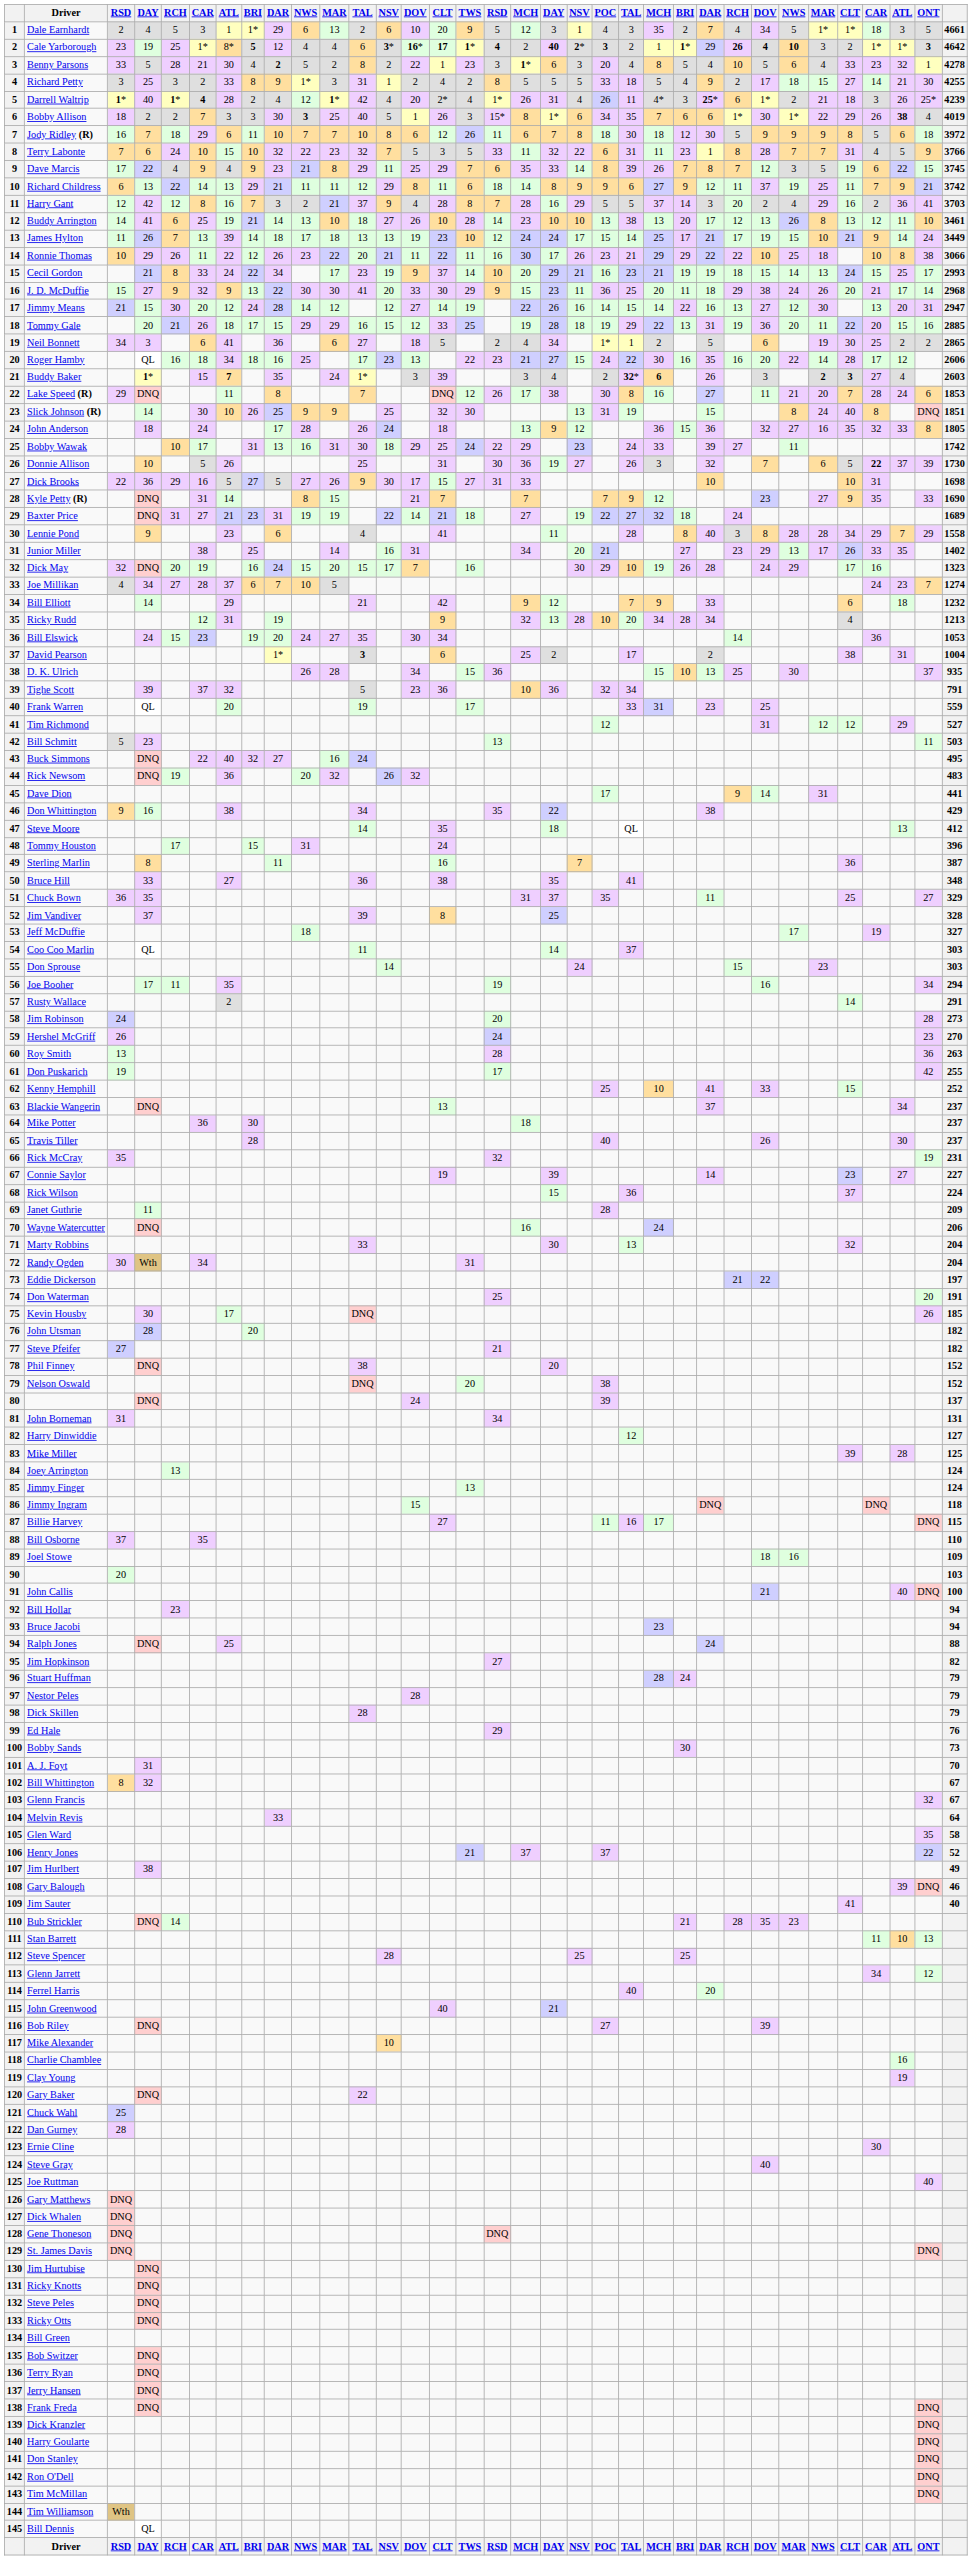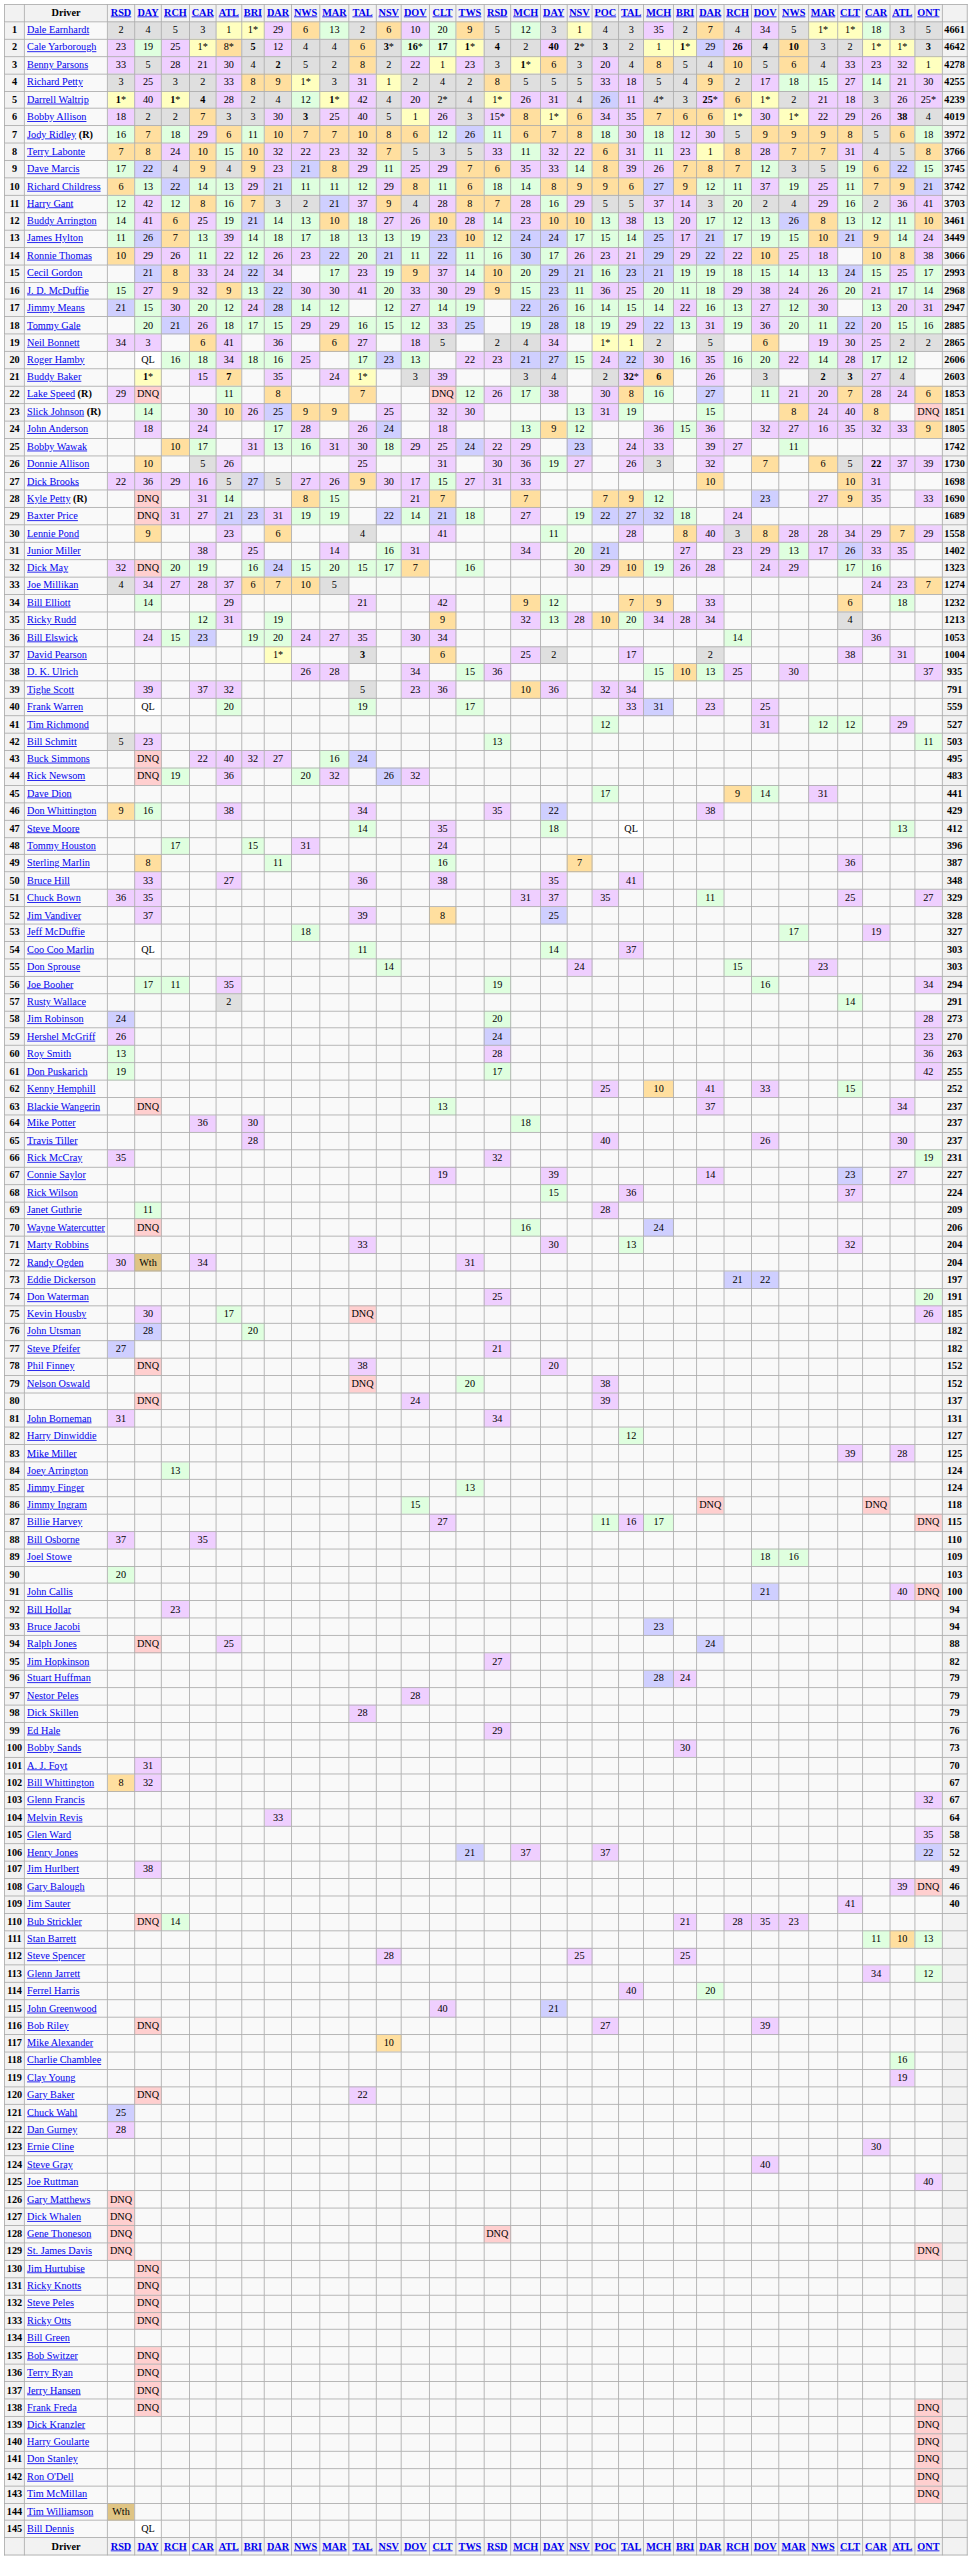(148, 152) 6 -> (148, 152) 8
(928, 152) 9 -> (928, 152) 8
(928, 429) 8 -> (928, 429) 9
